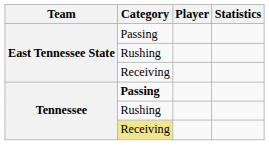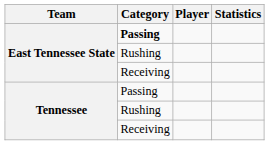(139, 33) normal -> (140, 33) bold
(140, 91) bold -> (139, 91) normal
(145, 130) khaki background -> (145, 130) no background
